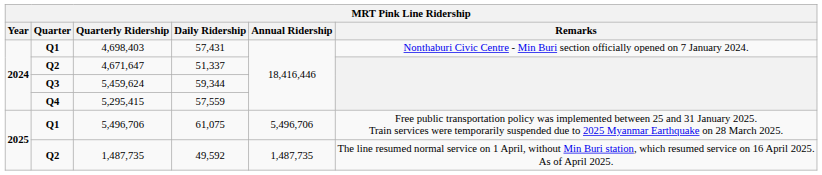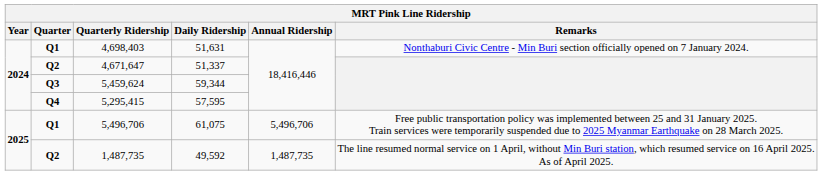(210, 48) 57,431 -> (210, 48) 51,631
(210, 101) 57,559 -> (210, 101) 57,595
